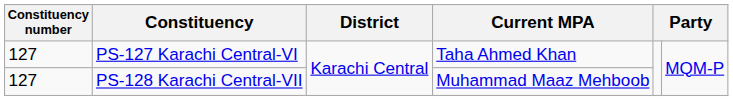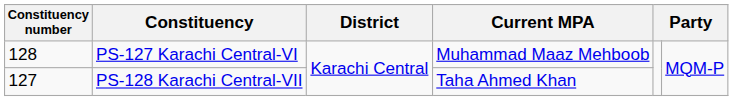(23, 54) 127 -> (23, 54) 128
(506, 54) Taha Ahmed Khan -> (543, 54) Muhammad Maaz Mehboob
(543, 81) Muhammad Maaz Mehboob -> (506, 81) Taha Ahmed Khan
